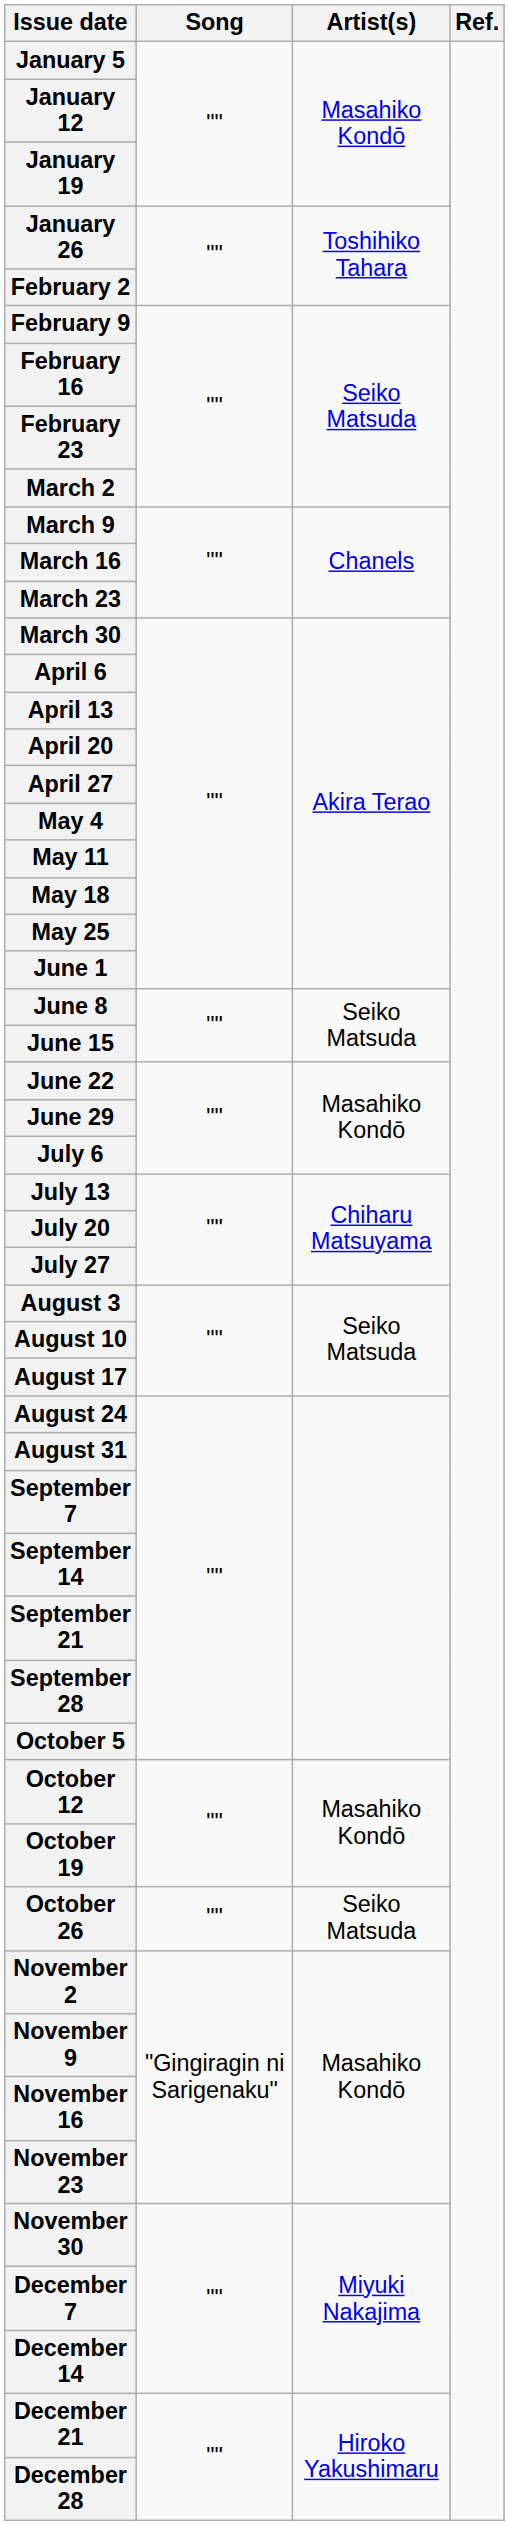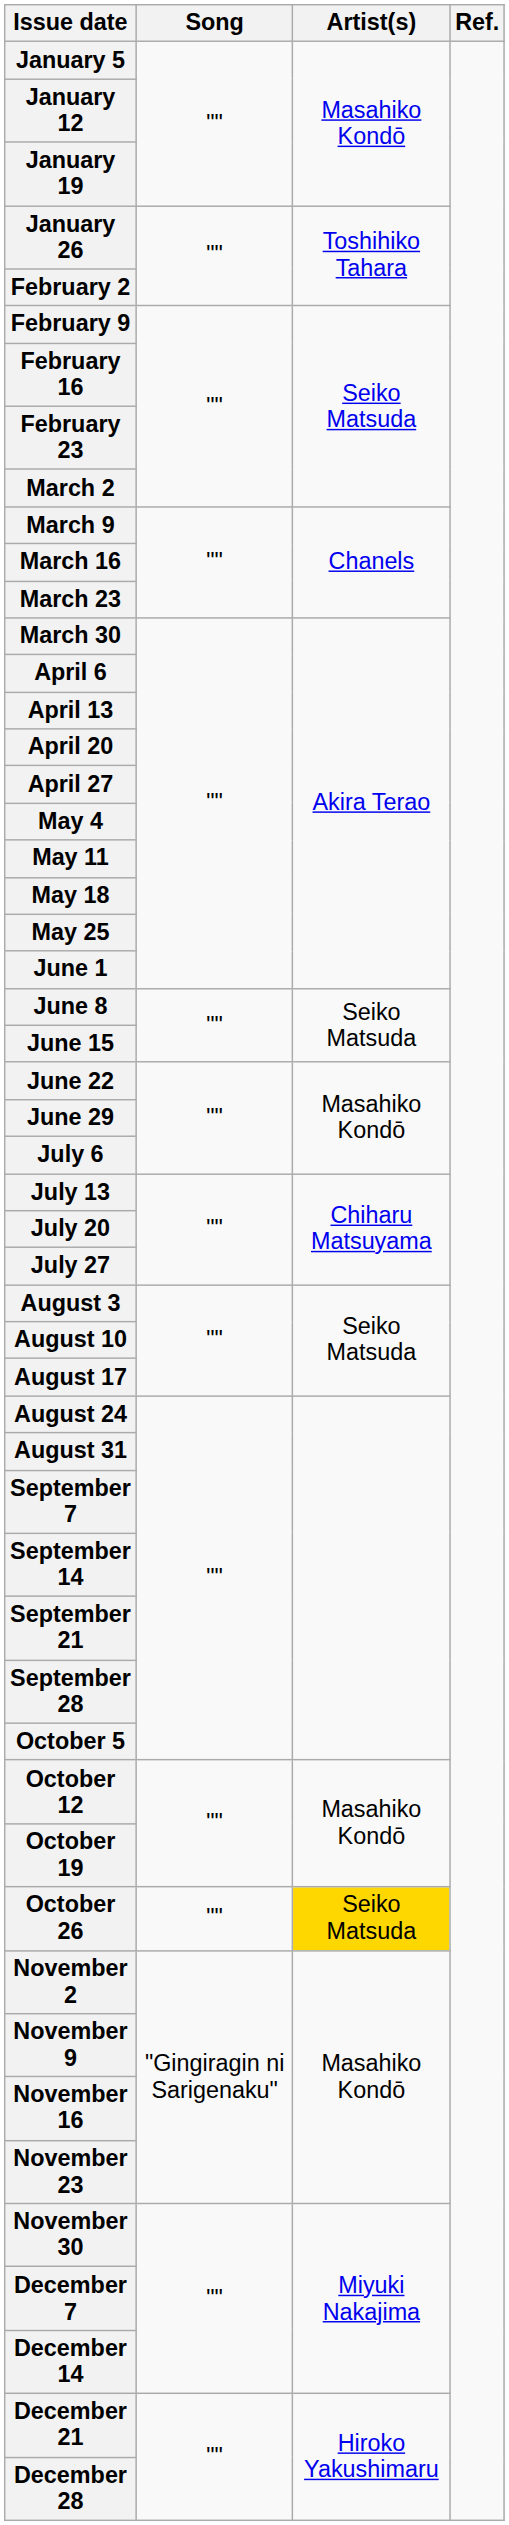(371, 1918) no background -> (371, 1918) gold background
